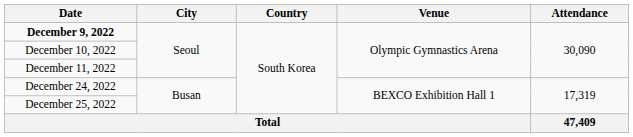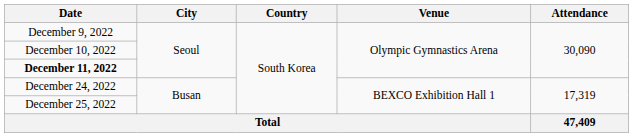(71, 31) bold -> (71, 31) normal
(71, 68) normal -> (71, 68) bold
